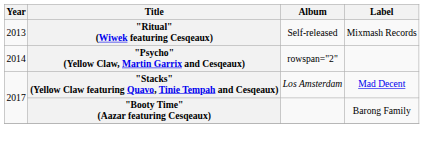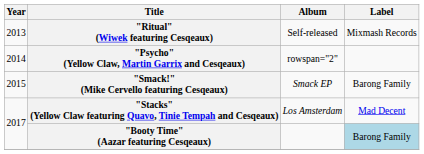+ row: (154, 84)
(382, 110) no background -> (382, 136) lightblue background
